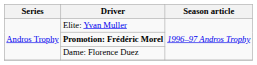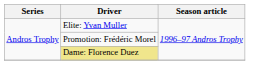(113, 39) bold -> (109, 39) normal
(101, 53) no background -> (101, 53) khaki background
